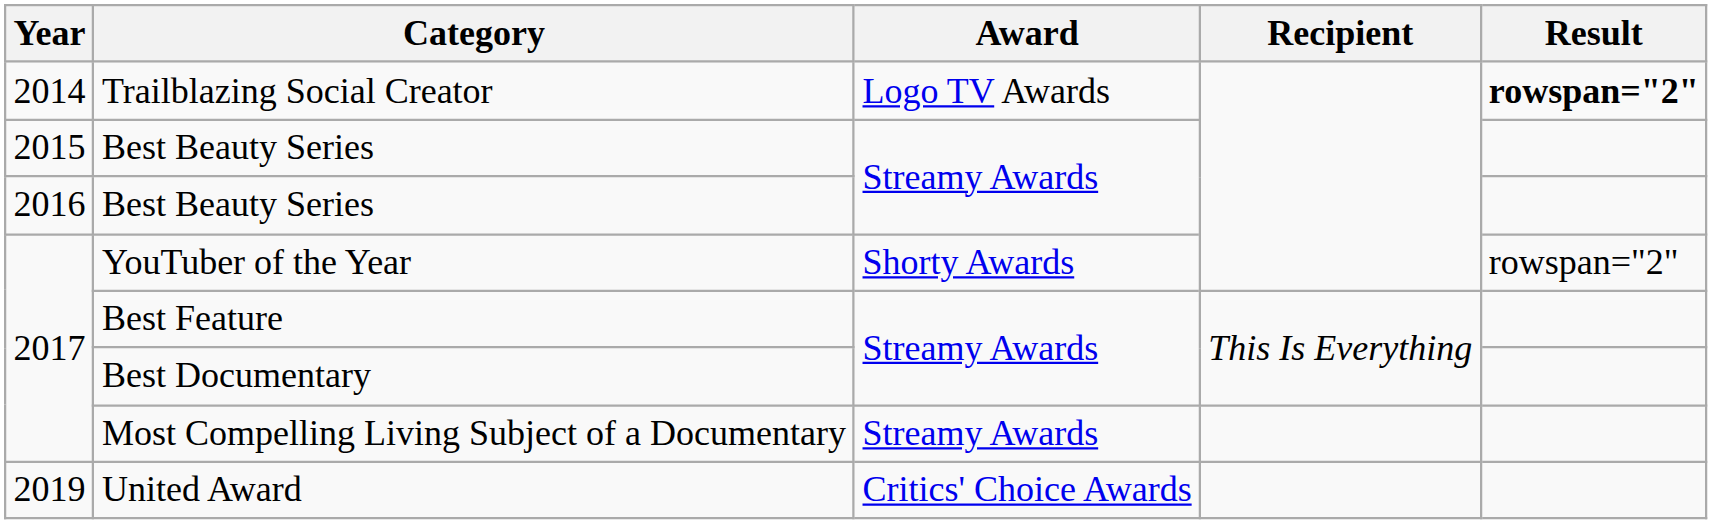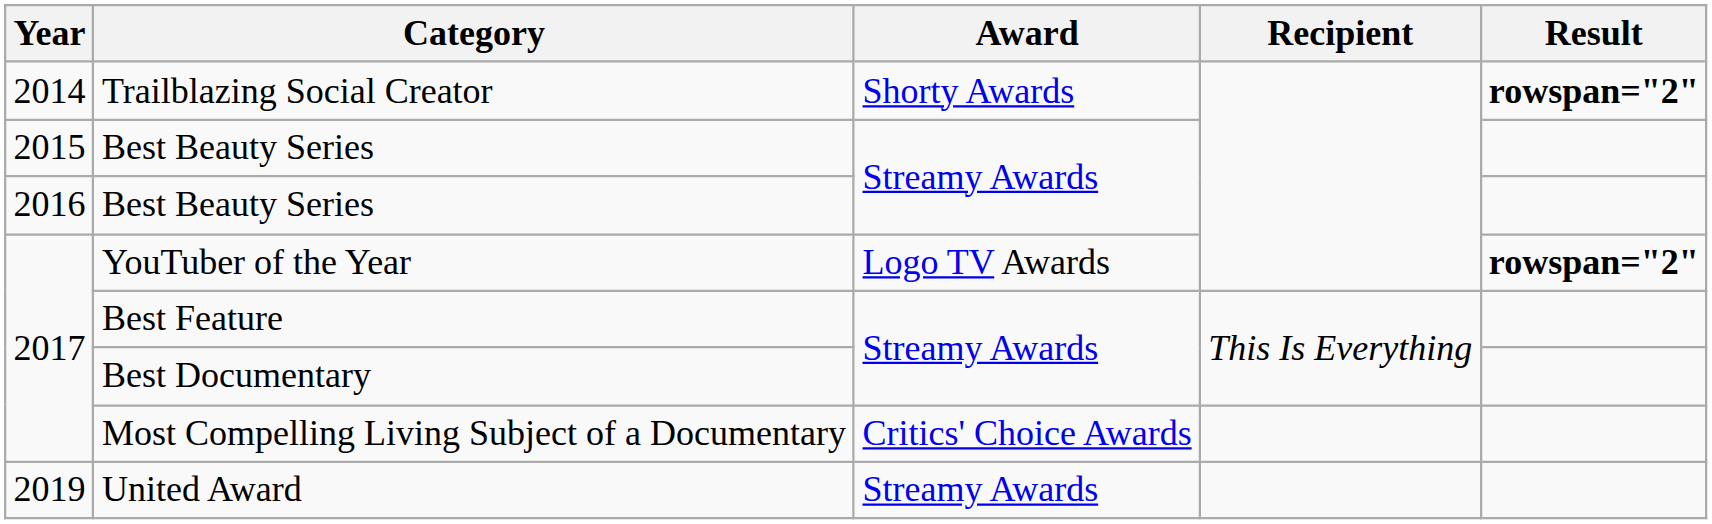(986, 90) Logo TV Awards -> (968, 90) Shorty Awards
(968, 261) Shorty Awards -> (986, 261) Logo TV Awards
(1584, 261) normal -> (1594, 261) bold
(980, 432) Streamy Awards -> (1027, 432) Critics' Choice Awards
(1027, 489) Critics' Choice Awards -> (980, 489) Streamy Awards
